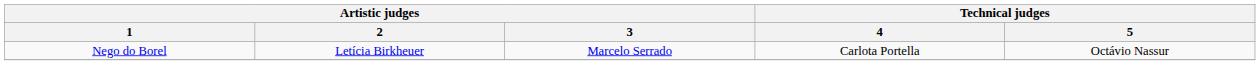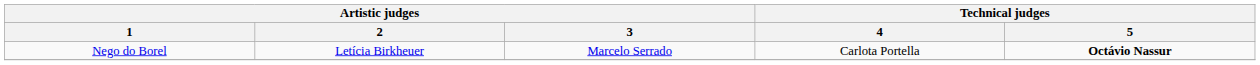(1130, 50) normal -> (1130, 50) bold
